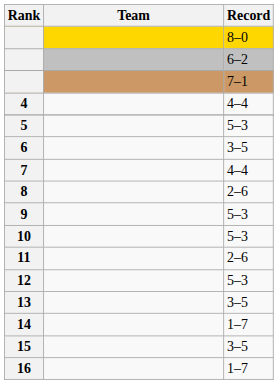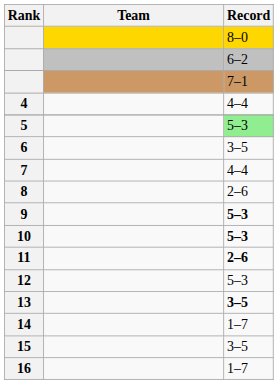(237, 125) no background -> (237, 125) lightgreen background
(237, 214) normal -> (237, 214) bold
(237, 236) normal -> (237, 236) bold
(237, 258) normal -> (237, 258) bold
(237, 302) normal -> (237, 302) bold
